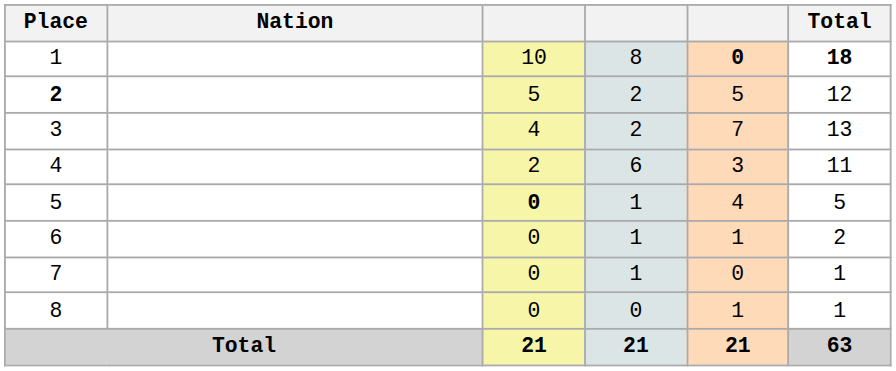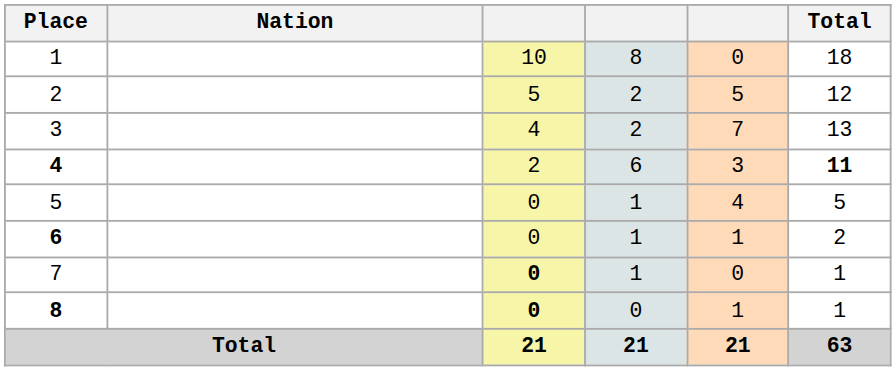(738, 59) bold -> (738, 59) normal
(840, 59) bold -> (840, 59) normal
(56, 95) bold -> (56, 95) normal
(56, 166) normal -> (56, 166) bold
(840, 166) normal -> (840, 166) bold
(534, 202) bold -> (534, 202) normal
(56, 238) normal -> (56, 238) bold
(534, 274) normal -> (534, 274) bold
(56, 310) normal -> (56, 310) bold
(534, 310) normal -> (534, 310) bold
